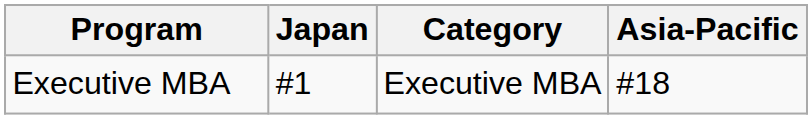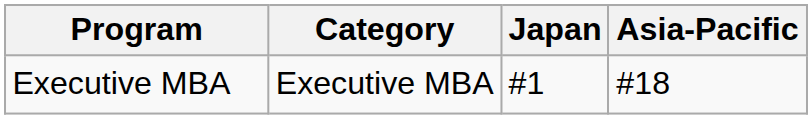columns swapped: (493, 30) <-> (322, 30)
